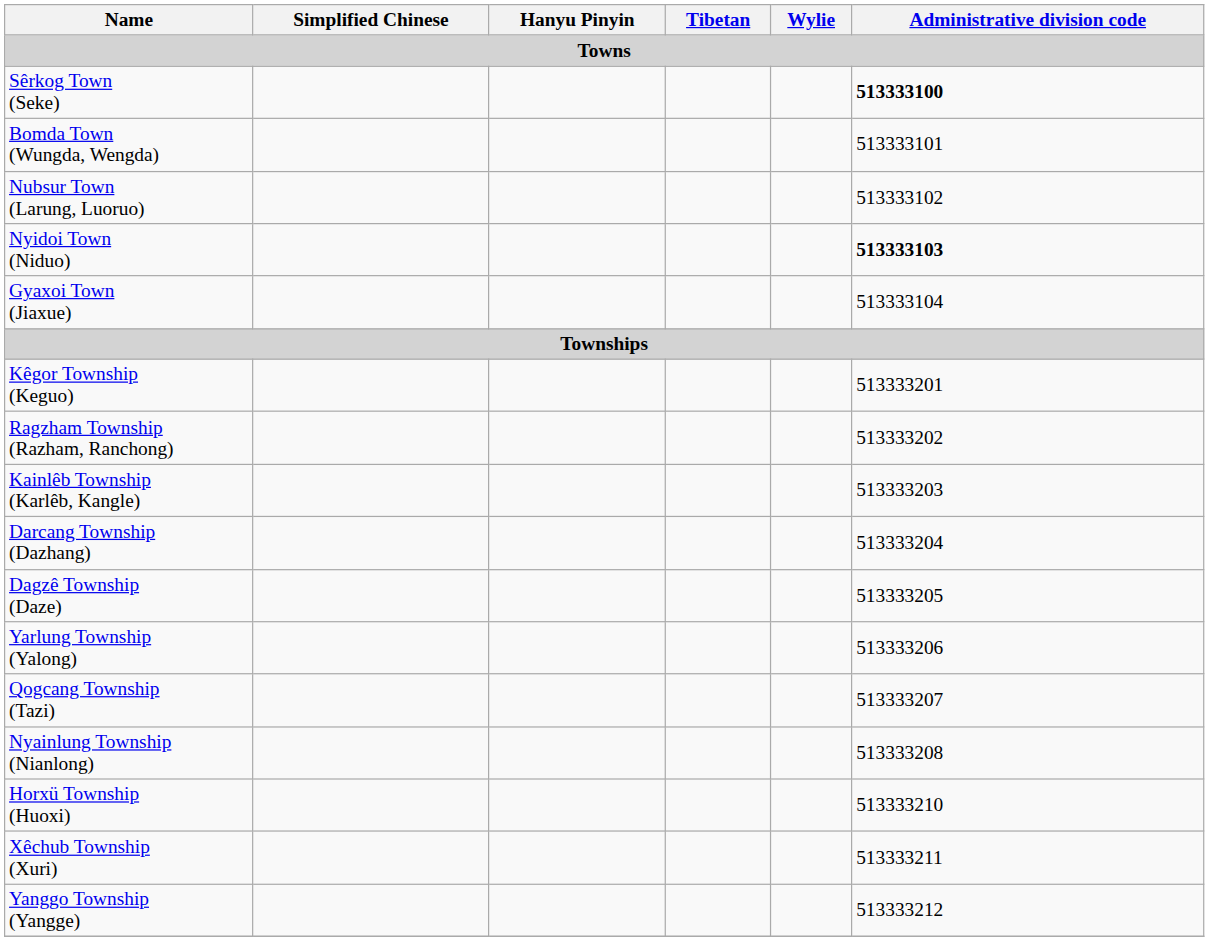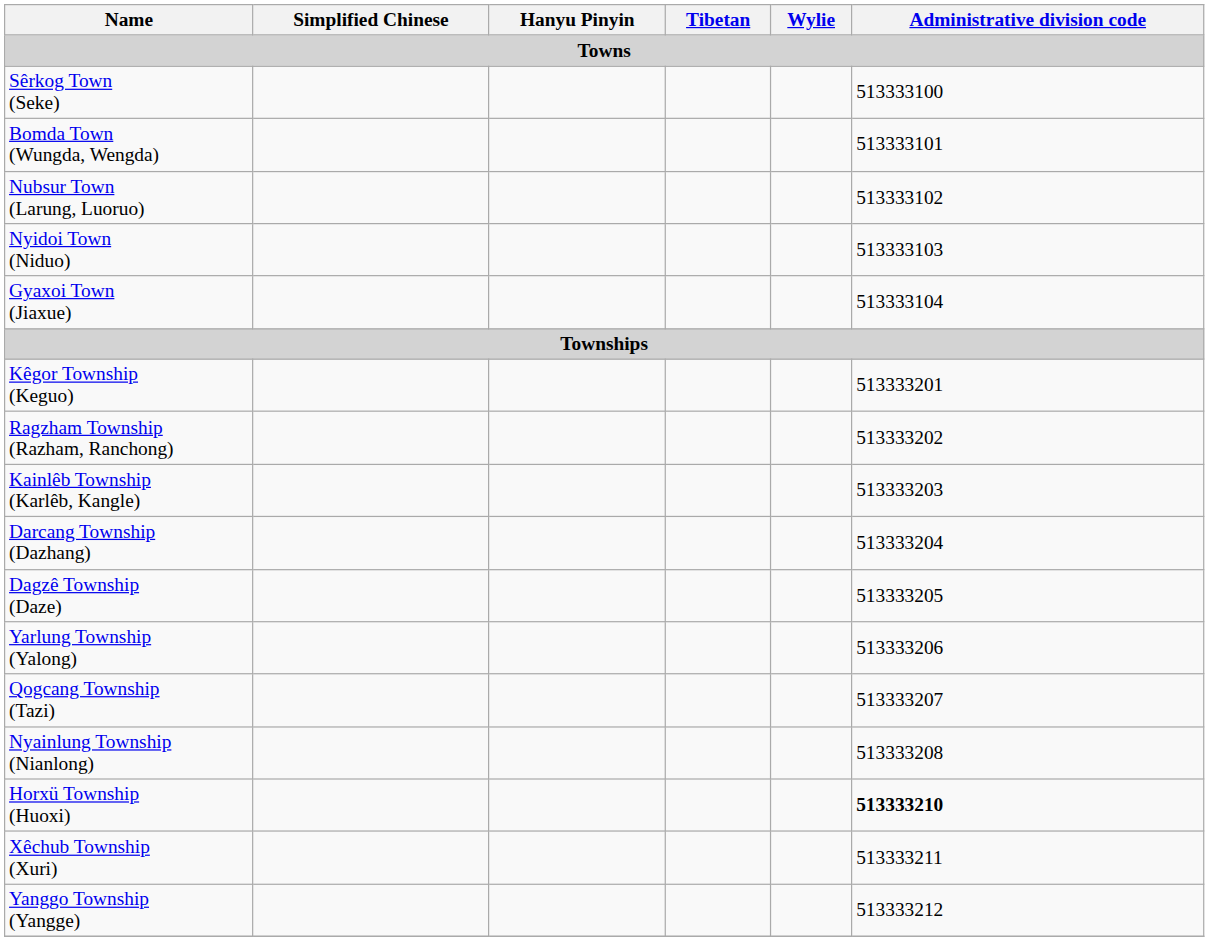(900, 92) bold -> (900, 92) normal
(900, 249) bold -> (900, 249) normal
(900, 805) normal -> (900, 805) bold
